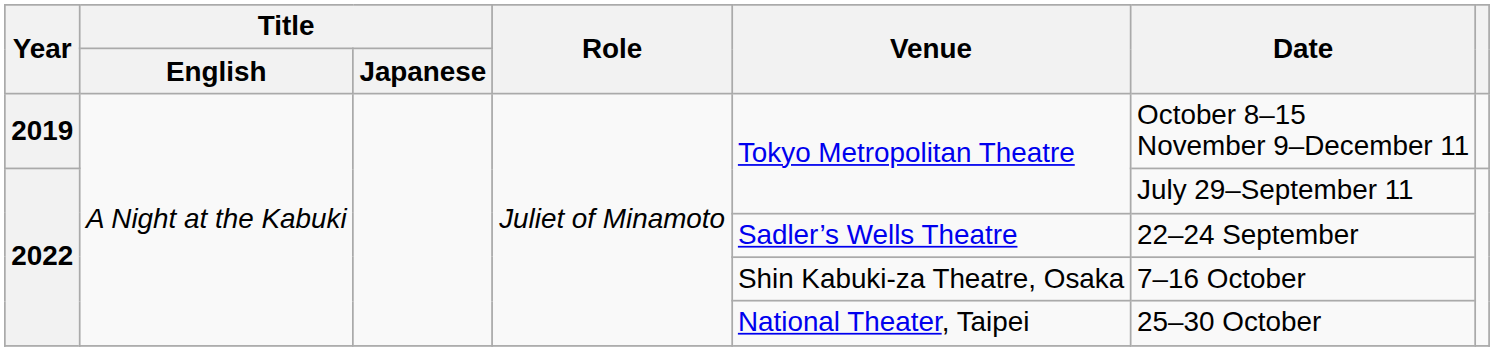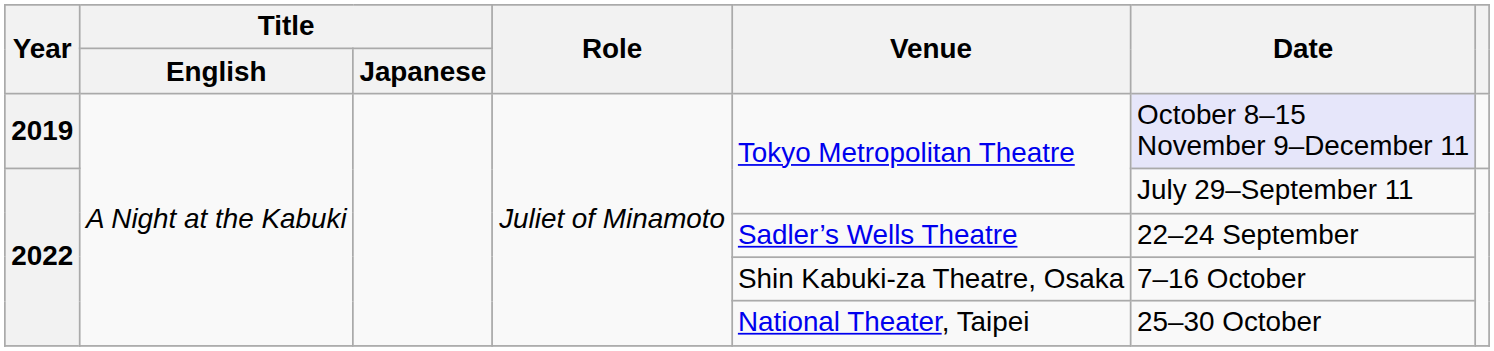(1303, 130) no background -> (1303, 130) lavender background
